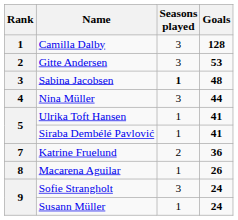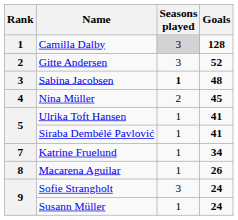(178, 44) no background -> (178, 44) lightgrey background
(216, 62) 53 -> (216, 62) 52
(178, 98) 3 -> (178, 98) 2
(216, 98) 44 -> (216, 98) 45
(178, 152) 2 -> (178, 152) 1
(216, 152) 36 -> (216, 152) 34
